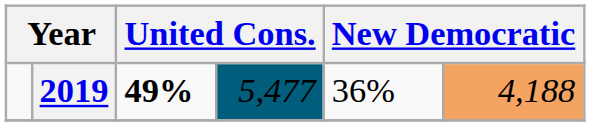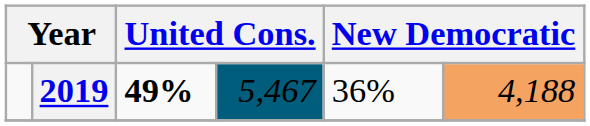(277, 91) 5,477 -> (277, 91) 5,467
